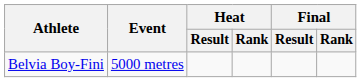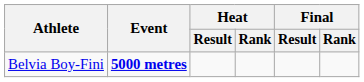(147, 64) normal -> (149, 64) bold
